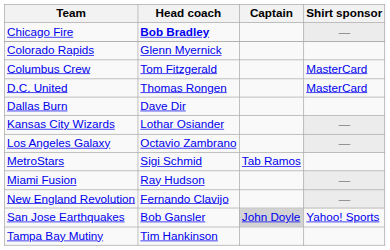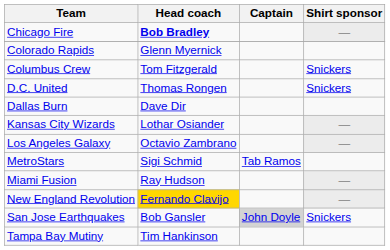(337, 69) MasterCard -> (329, 69) Snickers
(337, 87) MasterCard -> (329, 87) Snickers
(184, 198) no background -> (184, 198) gold background
(343, 217) Yahoo! Sports -> (329, 217) Snickers
